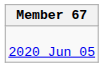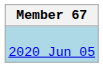(52, 52) no background -> (52, 52) lightblue background
